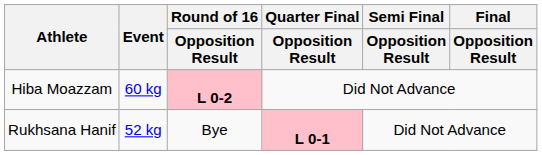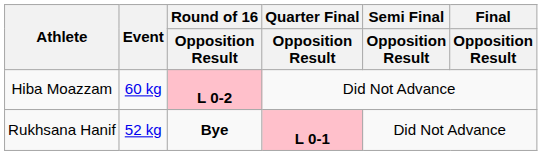(215, 131) normal -> (215, 131) bold
